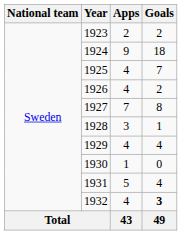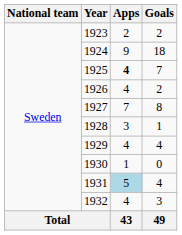(126, 70) normal -> (126, 70) bold
(126, 182) no background -> (126, 182) lightblue background
(159, 201) bold -> (159, 201) normal
